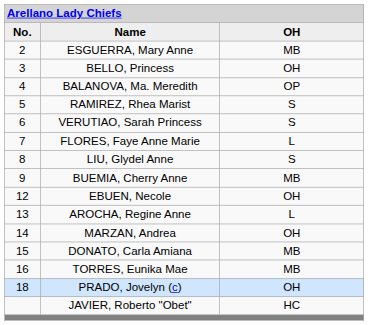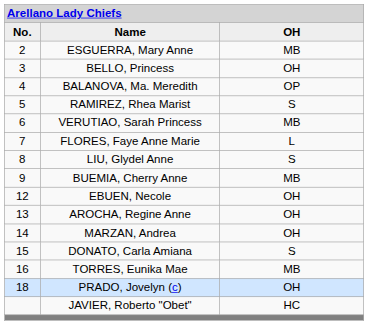(292, 123) S -> (292, 123) MB
(292, 214) L -> (292, 214) OH
(292, 251) MB -> (292, 251) S
